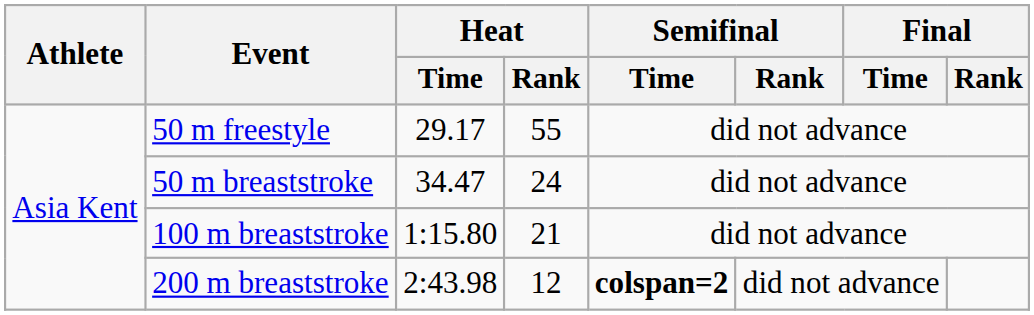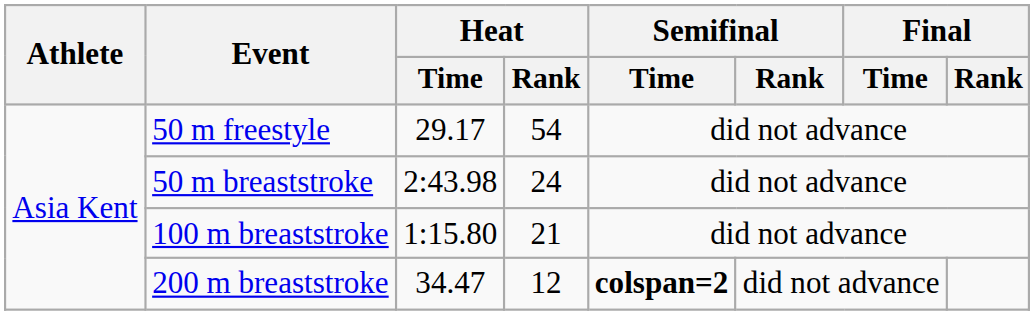(546, 130) 55 -> (546, 130) 54
(450, 181) 34.47 -> (450, 181) 2:43.98
(450, 284) 2:43.98 -> (450, 284) 34.47
